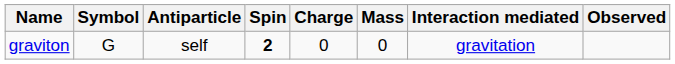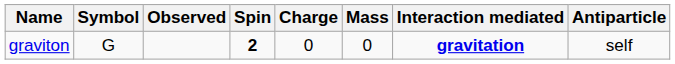columns swapped: (194, 18) <-> (627, 18)
(496, 45) normal -> (480, 45) bold
